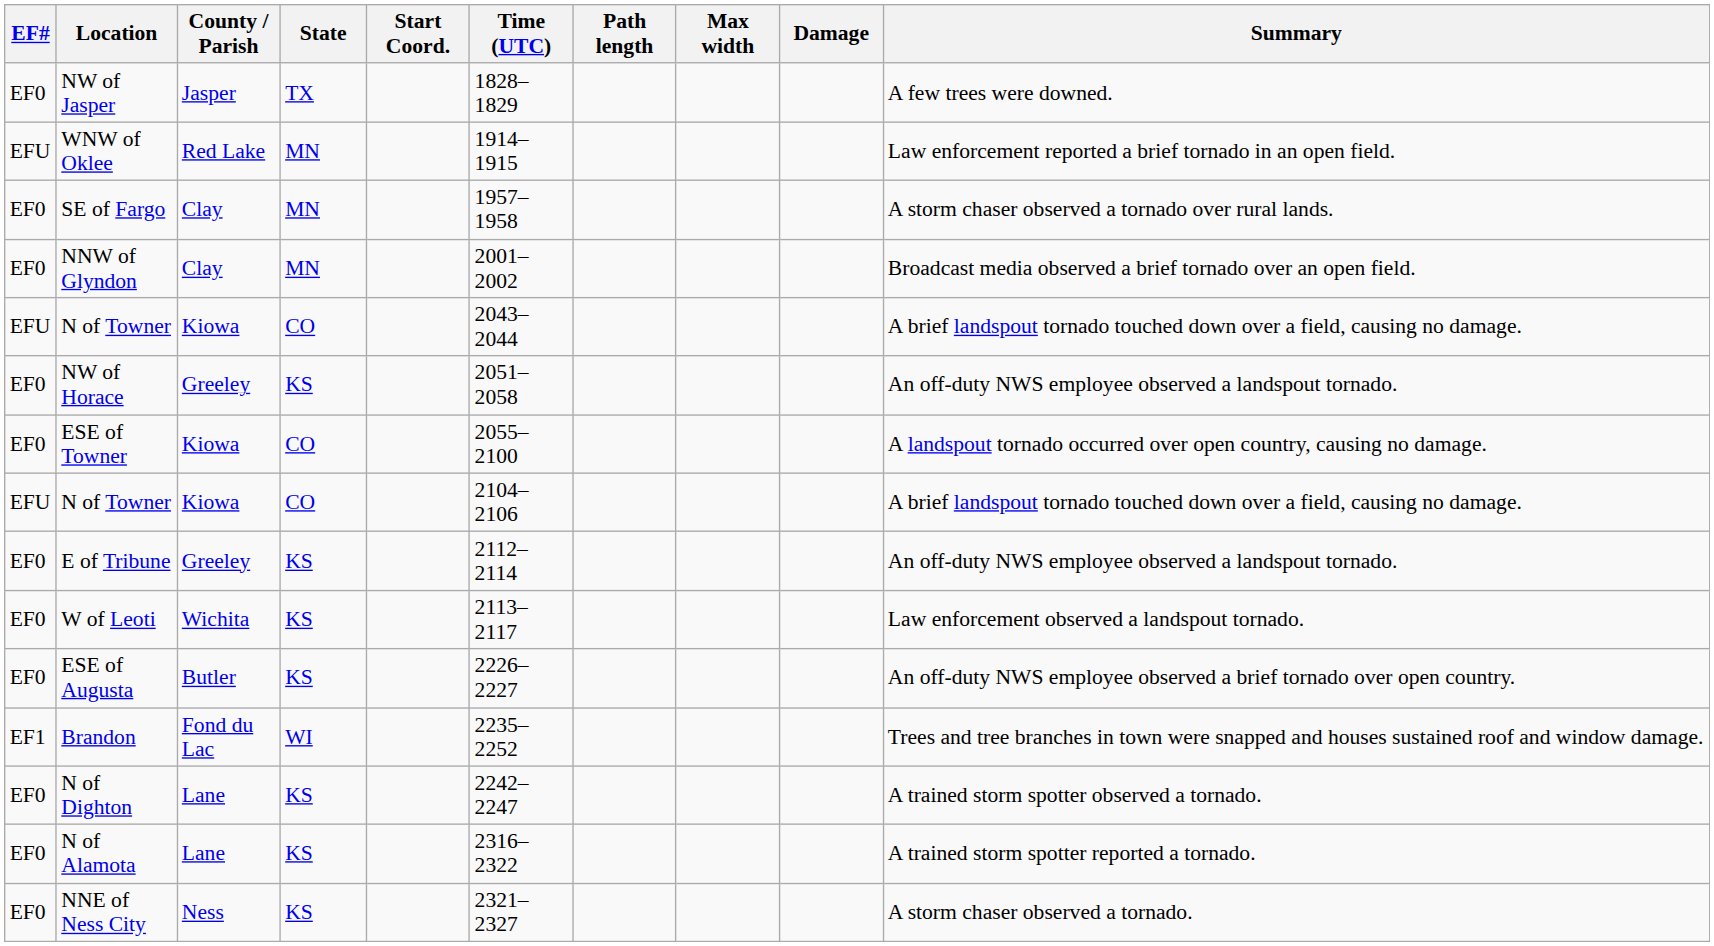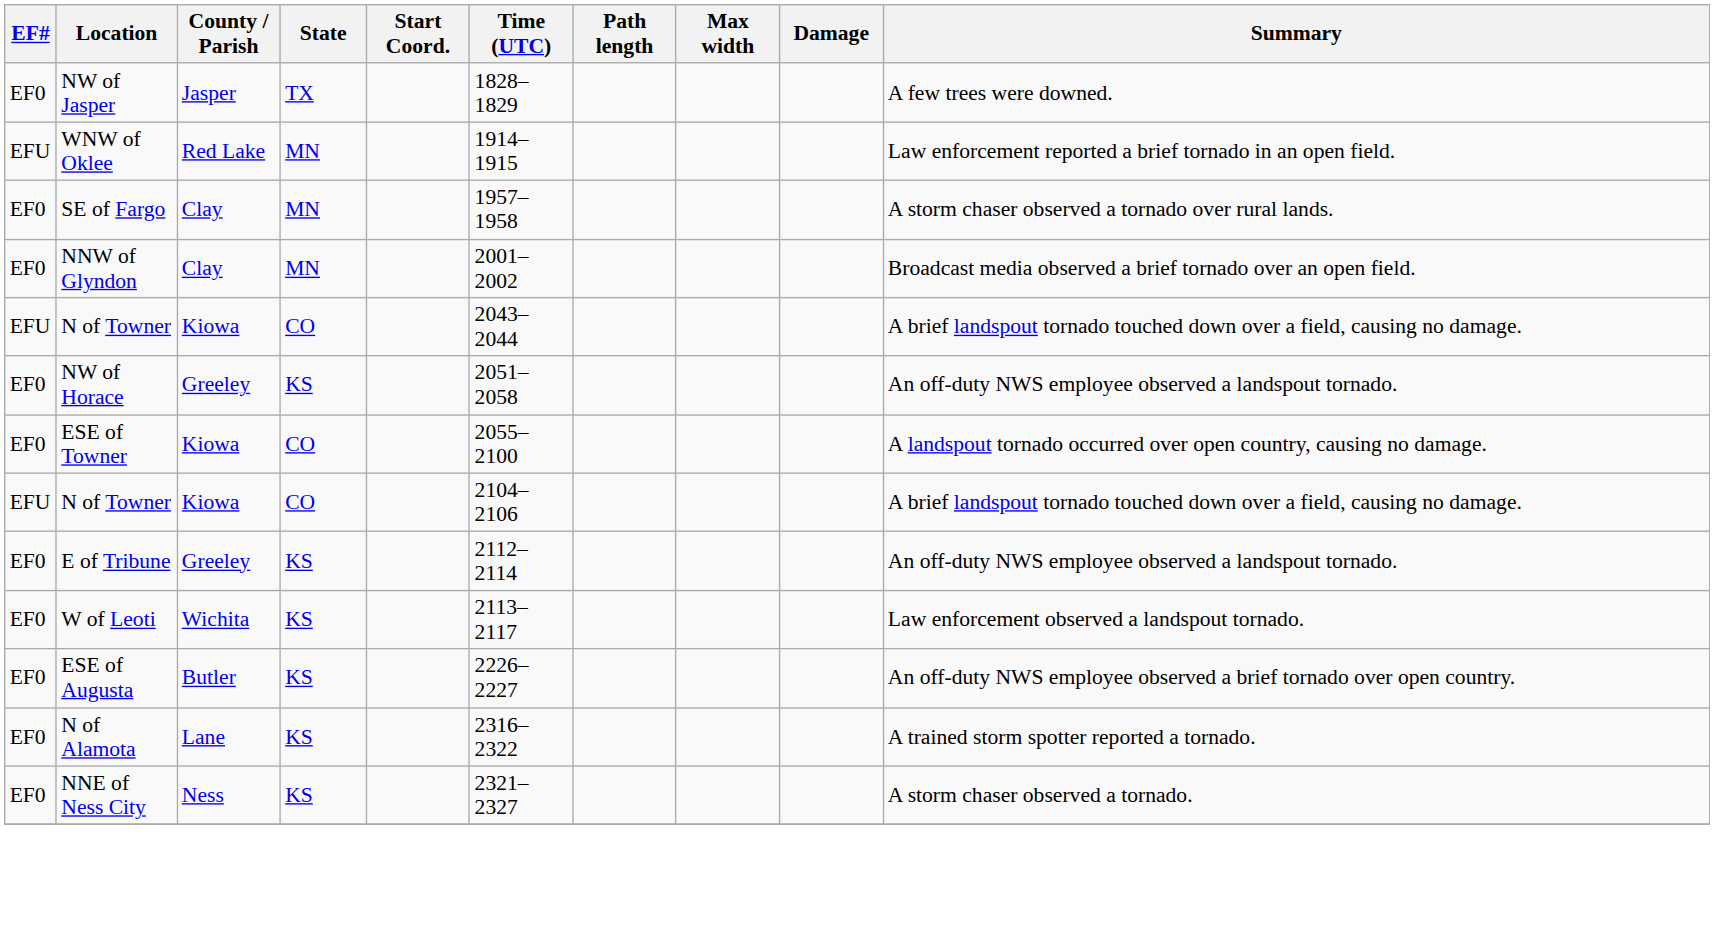- row: (98, 736)
- row: (97, 795)
